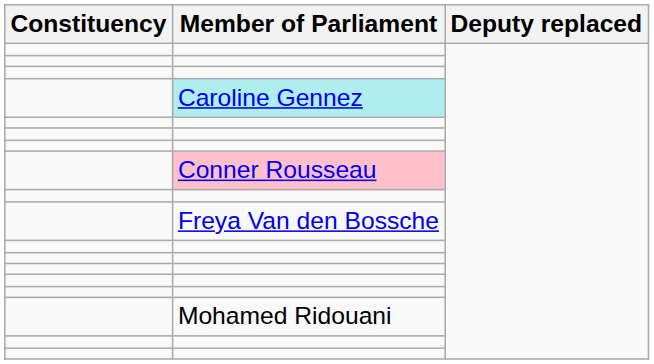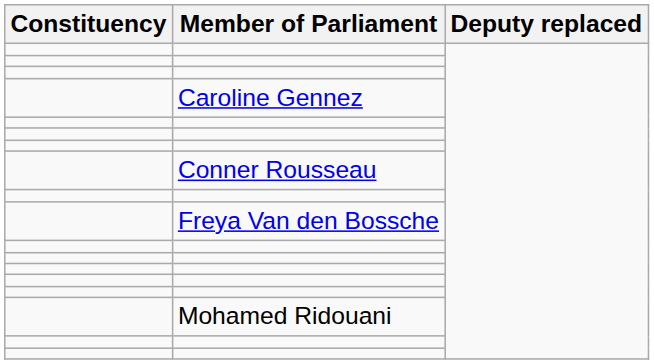(270, 97) paleturquoise background -> (270, 97) no background
(277, 170) pink background -> (277, 170) no background
